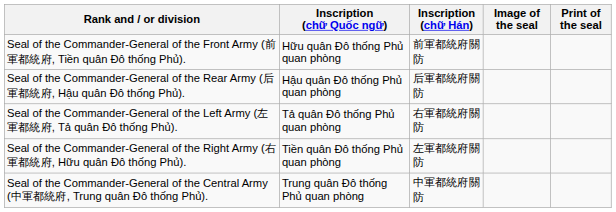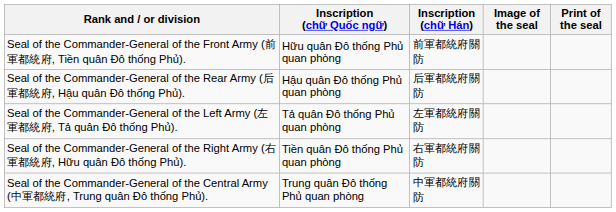(446, 120) 右軍都統府關防 -> (446, 120) 左軍都統府關防
(446, 155) 左軍都統府關防 -> (446, 155) 右軍都統府關防
